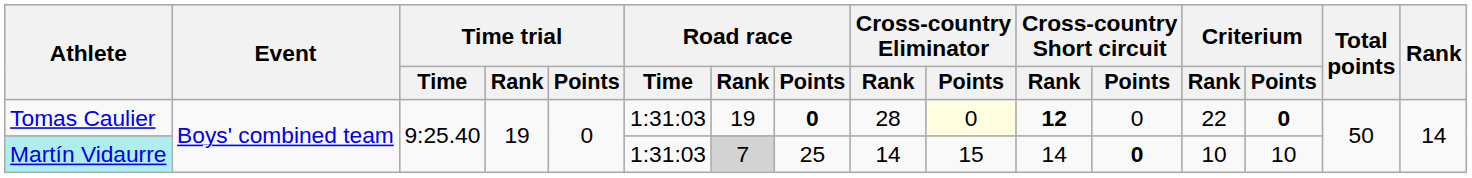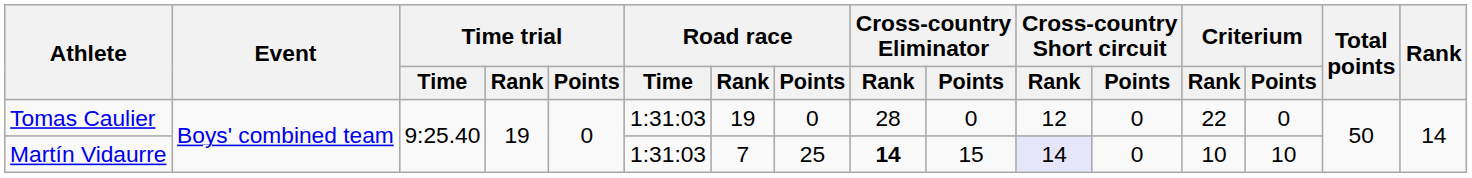(812, 118) bold -> (812, 118) normal
(971, 118) lightyellow background -> (971, 118) no background
(1054, 118) bold -> (1054, 118) normal
(1284, 118) bold -> (1284, 118) normal
(88, 154) paleturquoise background -> (88, 154) no background
(743, 154) lightgrey background -> (743, 154) no background
(888, 154) normal -> (888, 154) bold
(1054, 154) no background -> (1054, 154) lavender background
(1137, 154) bold -> (1137, 154) normal
